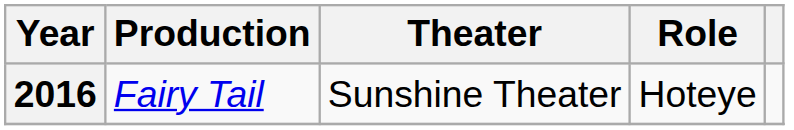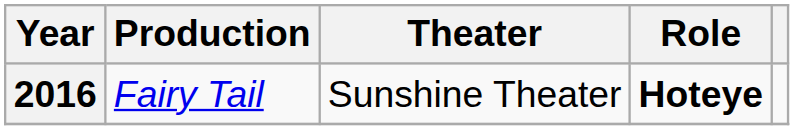(698, 93) normal -> (701, 93) bold
